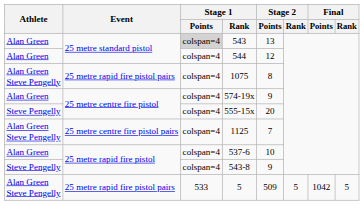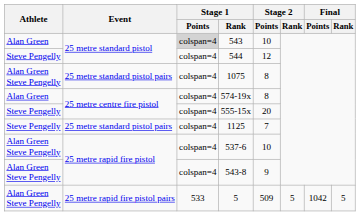(270, 41) 13 -> (267, 41) 10
(27, 56) Alan Green -> (34, 56) Steve Pengelly
(120, 76) 25 metre rapid fire pistol pairs -> (118, 76) 25 metre standard pistol pairs
(270, 97) 9 -> (267, 97) 8
(34, 132) Alan Green Steve Pengelly -> (34, 127) Steve Pengelly
(122, 132) 25 metre centre fire pistol pairs -> (118, 127) 25 metre standard pistol pairs
(27, 152) Alan Green -> (34, 147) Alan Green Steve Pengelly
(34, 167) Steve Pengelly -> (34, 173) Alan Green Steve Pengelly
